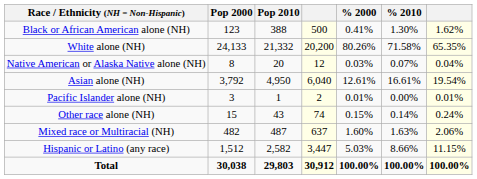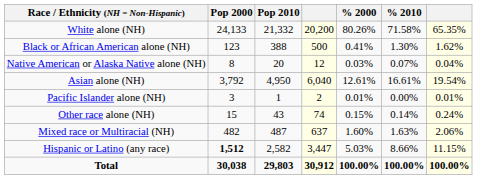rows swapped: (106, 47) <-> (106, 30)
(232, 149) normal -> (232, 149) bold
